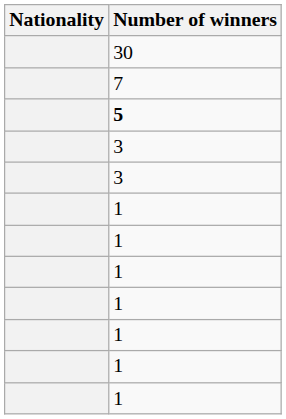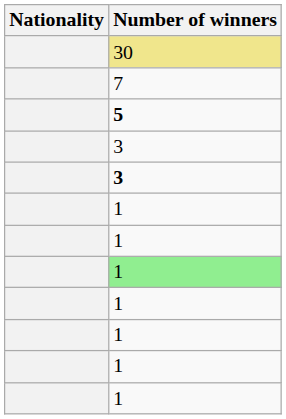(123, 51) no background -> (123, 51) khaki background
(118, 177) normal -> (118, 177) bold
(118, 271) no background -> (118, 271) lightgreen background
